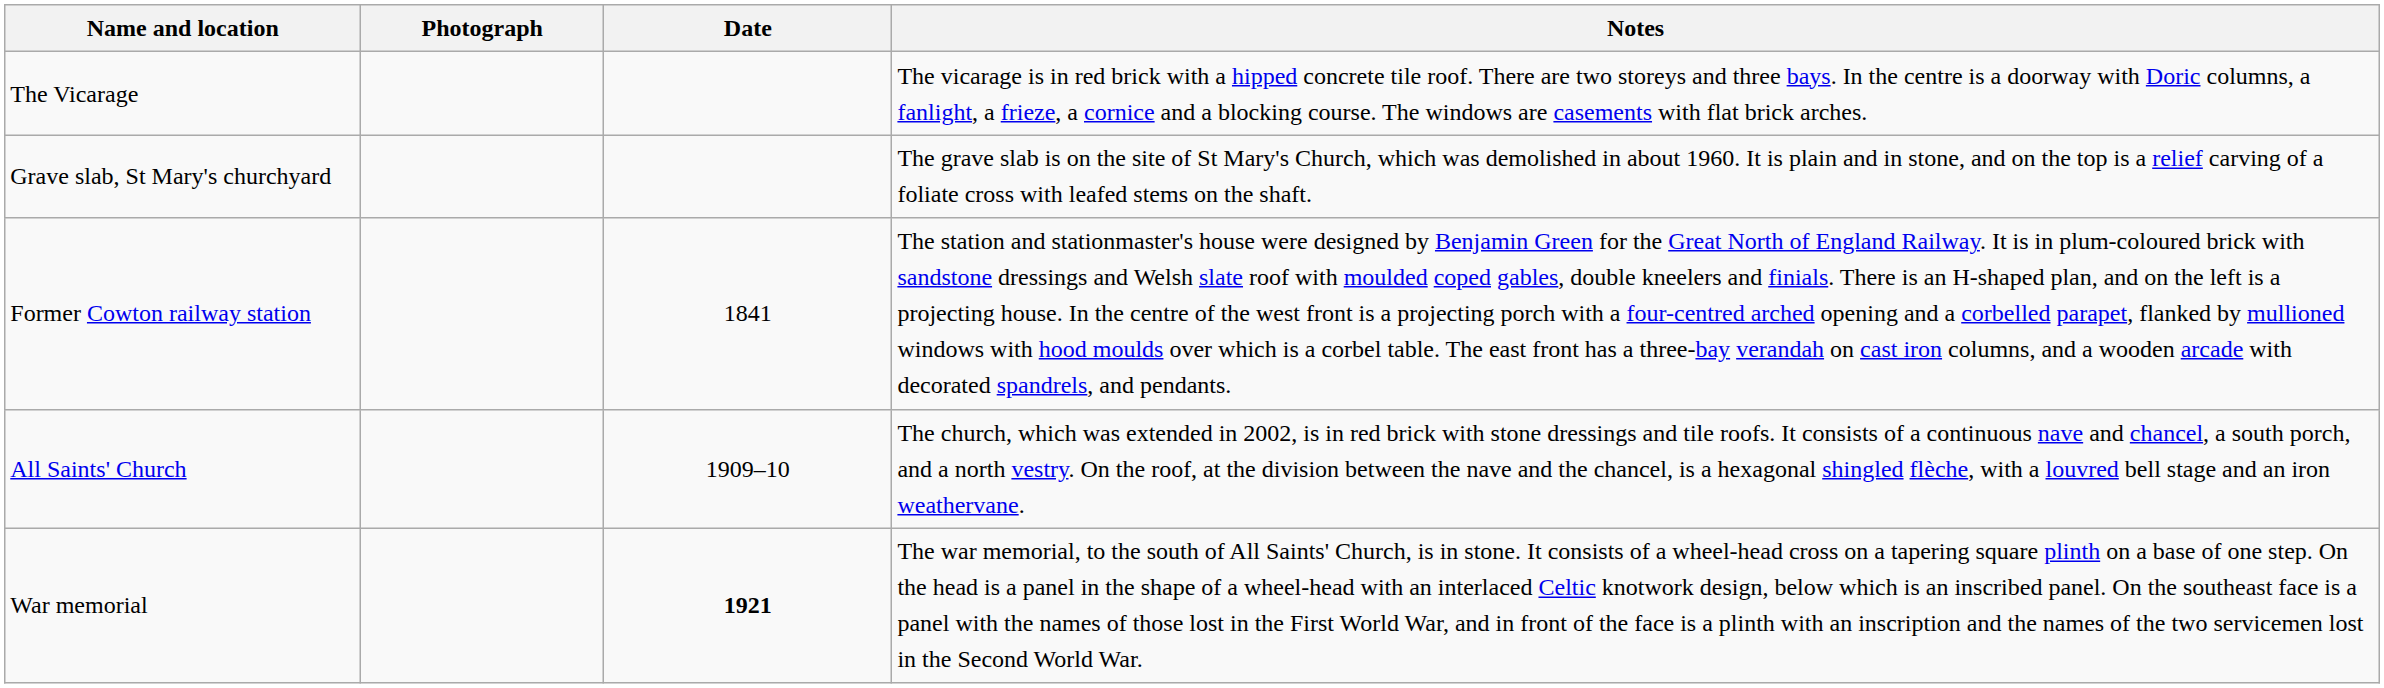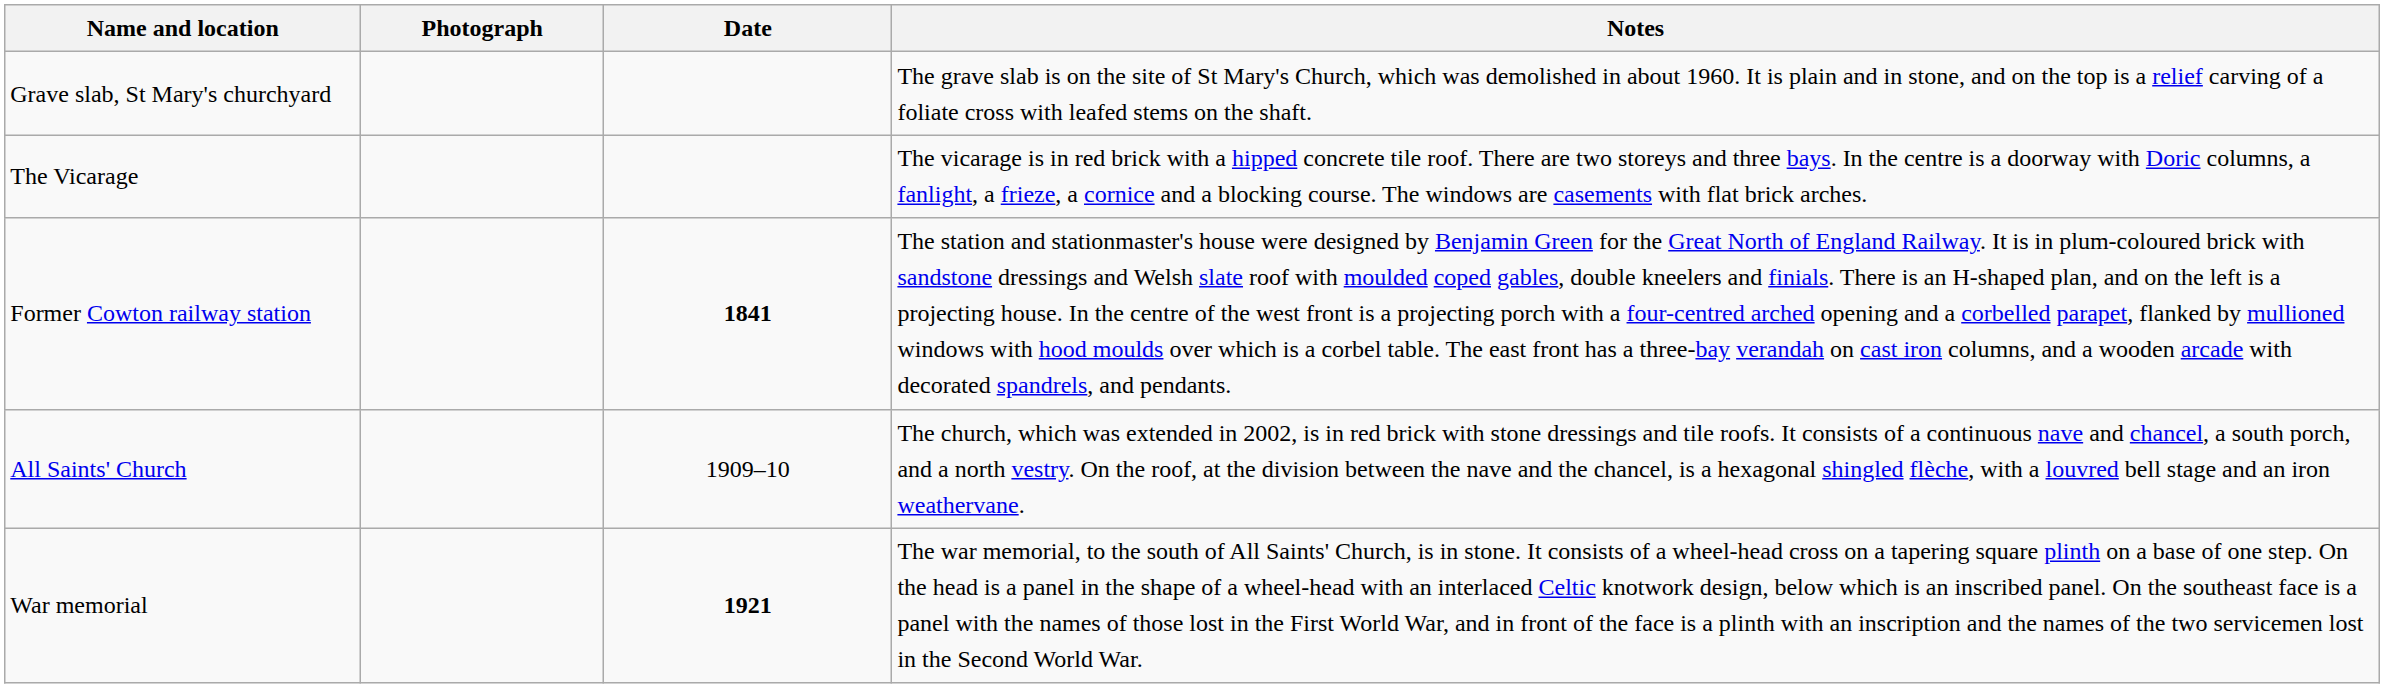rows swapped: (171, 176) <-> (74, 93)
(748, 313) normal -> (748, 313) bold
